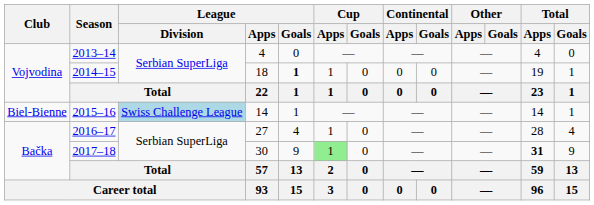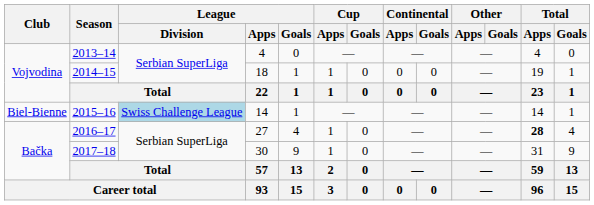(296, 72) bold -> (296, 72) normal
(537, 131) normal -> (537, 131) bold
(331, 151) lightgreen background -> (331, 151) no background
(537, 151) bold -> (537, 151) normal
